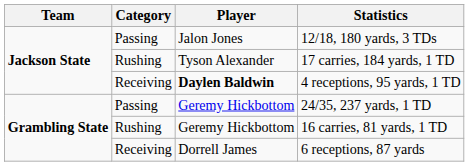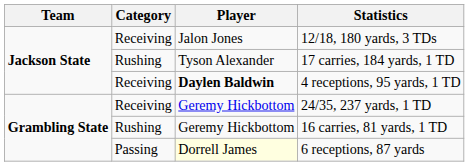(136, 38) Passing -> (143, 38) Receiving
(136, 105) Passing -> (143, 105) Receiving
(143, 149) Receiving -> (136, 149) Passing
(218, 149) no background -> (218, 149) lightyellow background
